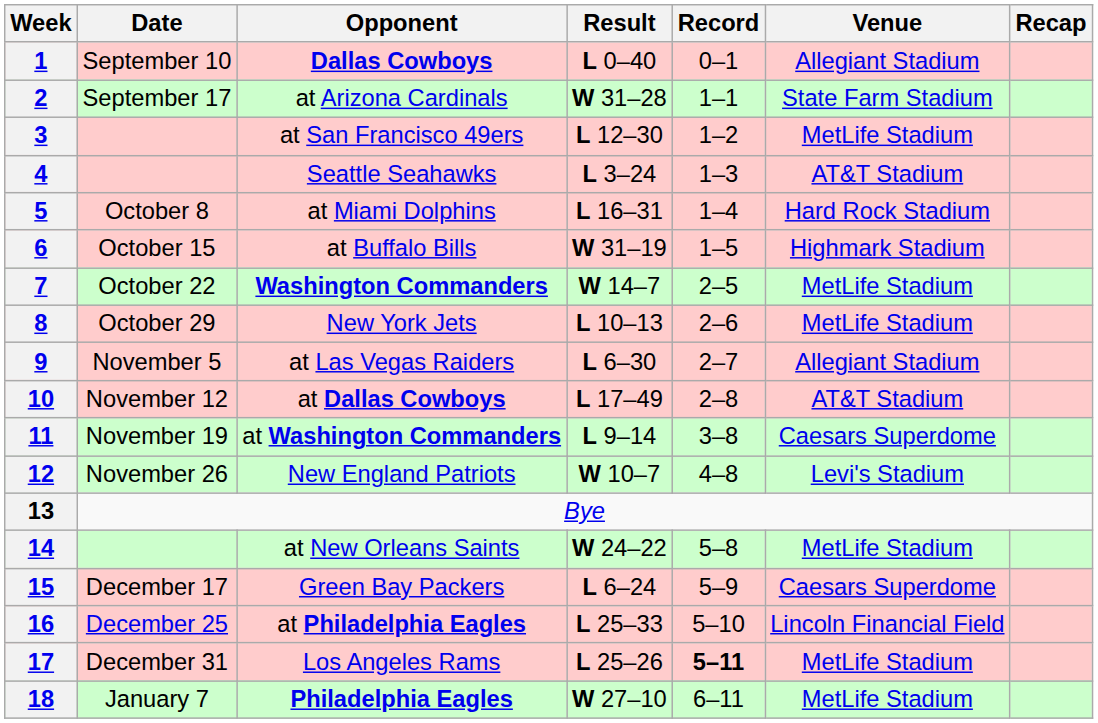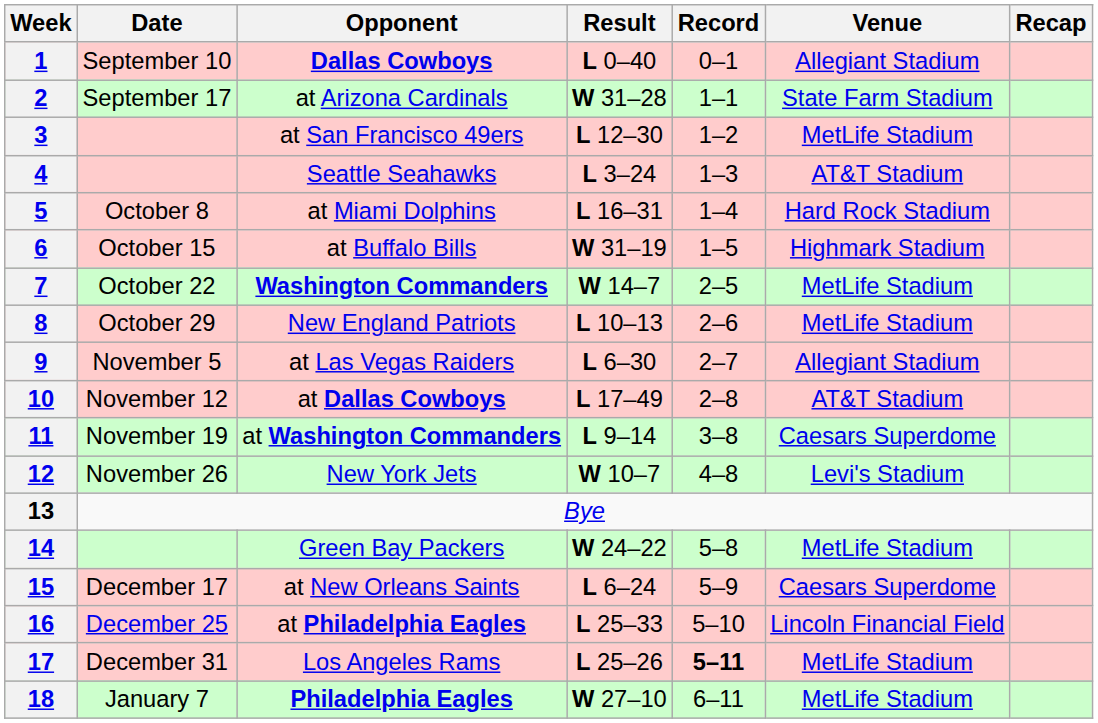(402, 323) New York Jets -> (402, 323) New England Patriots
(402, 473) New England Patriots -> (402, 473) New York Jets
(402, 549) at New Orleans Saints -> (402, 549) Green Bay Packers
(402, 586) Green Bay Packers -> (402, 586) at New Orleans Saints
